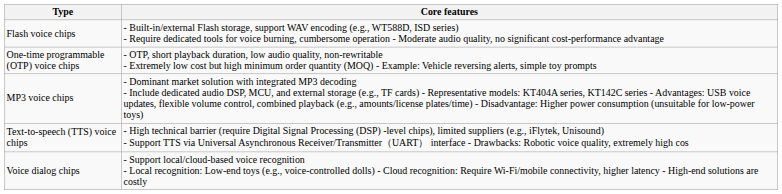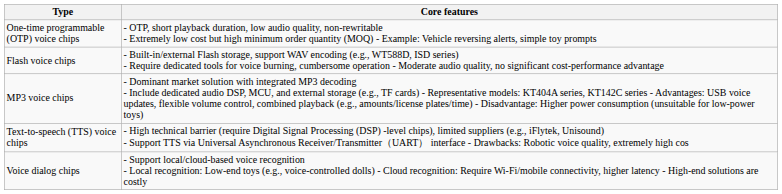rows swapped: (55, 60) <-> (41, 33)
